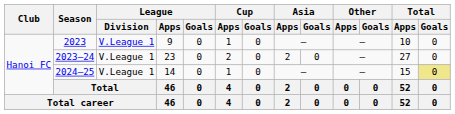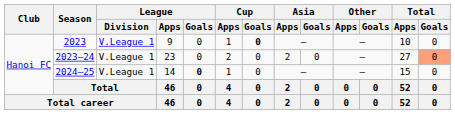(258, 42) normal -> (258, 42) bold
(434, 57) no background -> (434, 57) lightsalmon background
(199, 72) normal -> (199, 72) bold
(434, 72) khaki background -> (434, 72) no background
